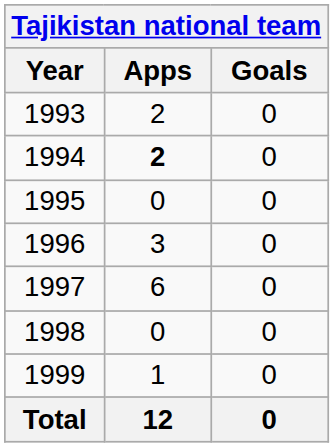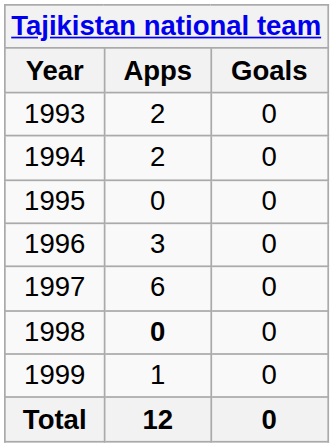(158, 157) bold -> (158, 157) normal
(158, 331) normal -> (158, 331) bold
